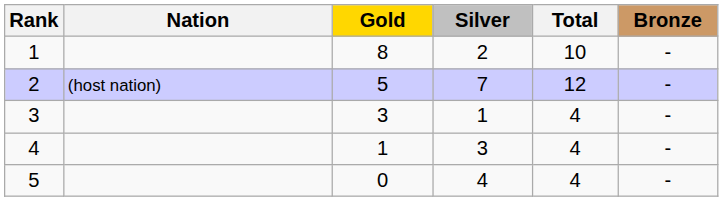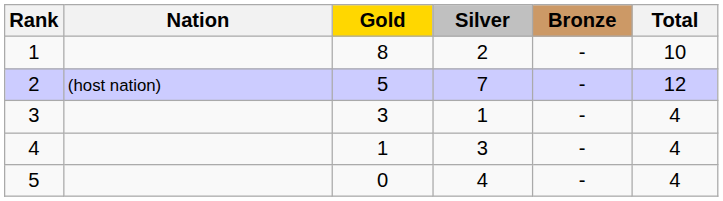columns swapped: (668, 20) <-> (575, 20)
